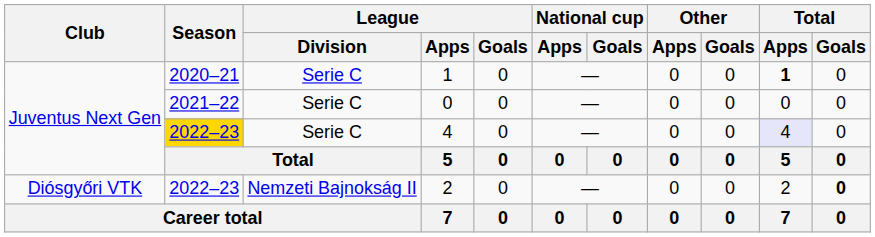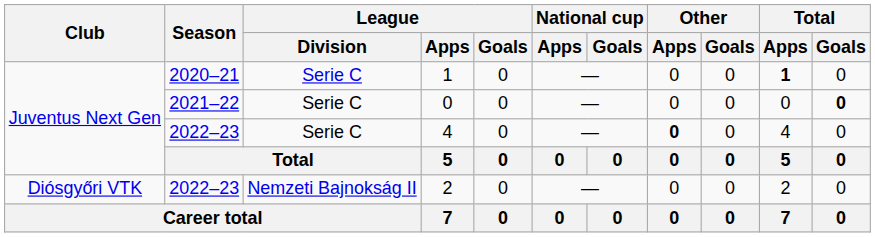(841, 103) normal -> (841, 103) bold
(204, 132) gold background -> (204, 132) no background
(674, 132) normal -> (674, 132) bold
(785, 132) lavender background -> (785, 132) no background
(841, 189) bold -> (841, 189) normal
